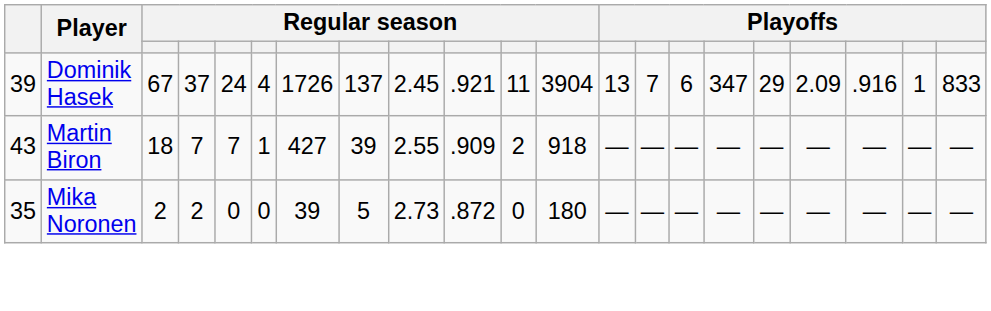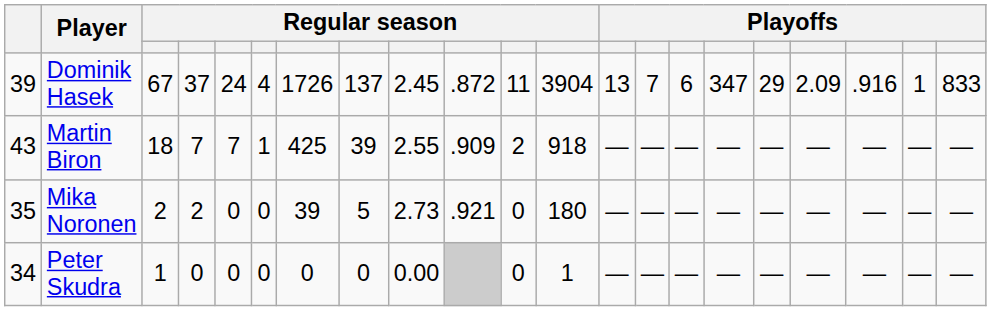(473, 83) .921 -> (473, 83) .872
(307, 147) 427 -> (307, 147) 425
(473, 210) .872 -> (473, 210) .921
+ row: (84, 273)
